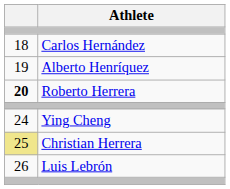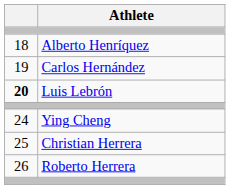(93, 45) Carlos Hernández -> (95, 45) Alberto Henríquez
(95, 68) Alberto Henríquez -> (93, 68) Carlos Hernández
(88, 91) Roberto Herrera -> (77, 91) Luis Lebrón
(21, 143) khaki background -> (21, 143) no background
(77, 166) Luis Lebrón -> (88, 166) Roberto Herrera
